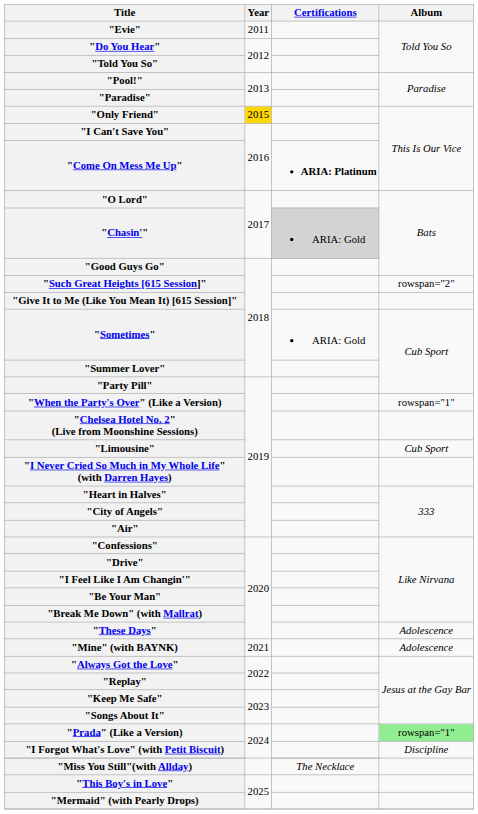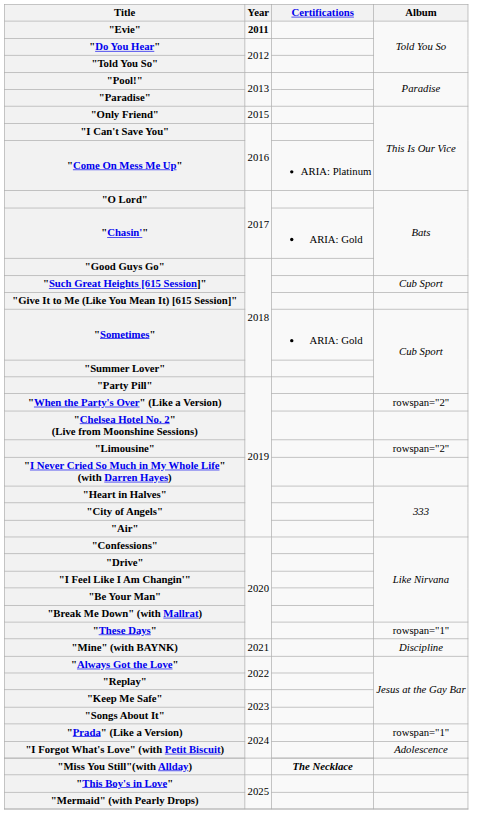(258, 30) normal -> (258, 30) bold
(258, 115) gold background -> (258, 115) no background
(325, 172) bold -> (323, 172) normal
(325, 239) lightgrey background -> (323, 239) no background
(426, 284) rowspan="2" -> (421, 284) Cub Sport
(426, 402) rowspan="1" -> (421, 402) rowspan="2"
(426, 448) Cub Sport -> (421, 448) rowspan="2"
(426, 630) Adolescence -> (421, 630) rowspan="1"
(426, 647) Adolescence -> (421, 647) Discipline
(426, 732) lightgreen background -> (421, 732) no background
(426, 749) Discipline -> (421, 749) Adolescence
(325, 766) normal -> (323, 766) bold
